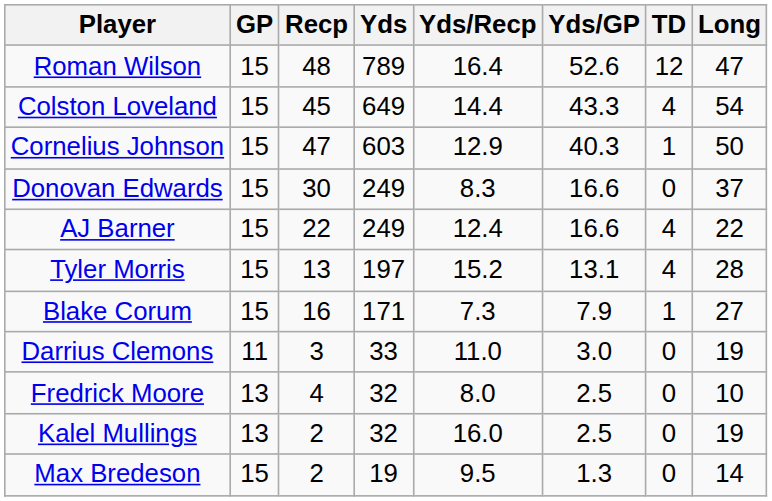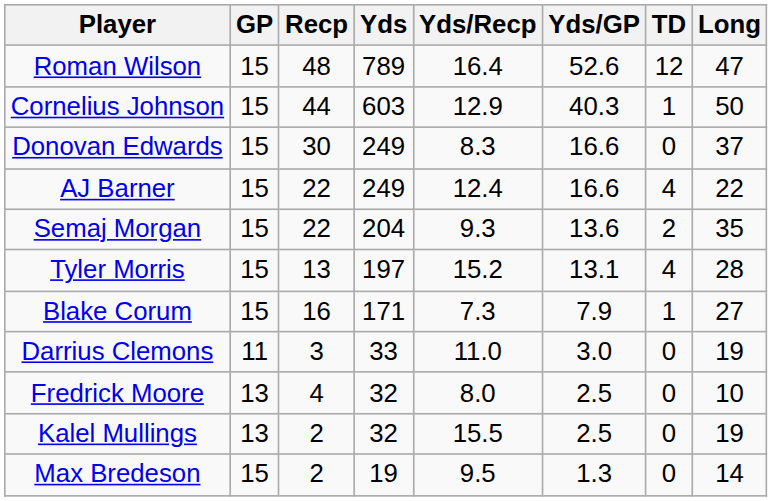- row: (117, 106)
(317, 147) 47 -> (317, 106) 44
+ row: (117, 229)
(478, 433) 16.0 -> (478, 433) 15.5
